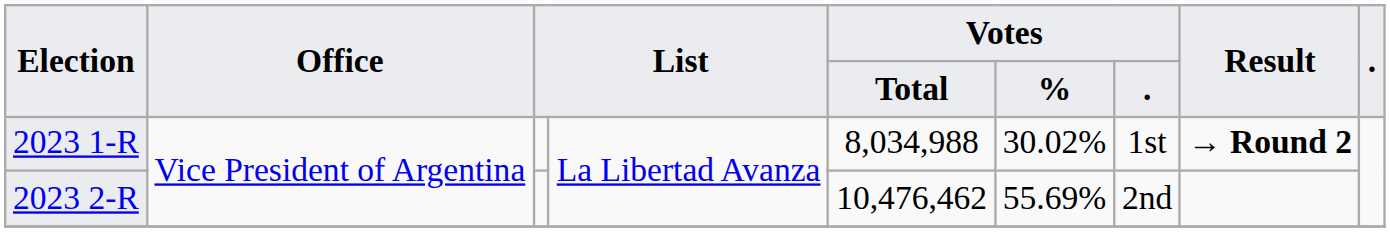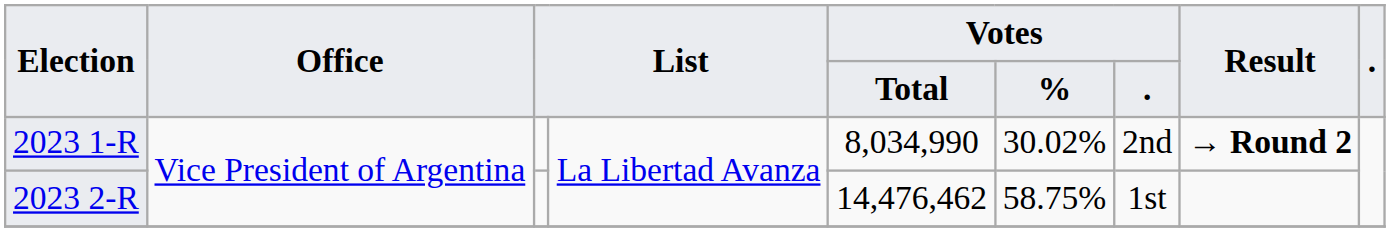(912, 143) 8,034,988 -> (912, 143) 8,034,990
(1147, 143) 1st -> (1147, 143) 2nd
(912, 198) 10,476,462 -> (912, 198) 14,476,462
(1055, 198) 55.69% -> (1055, 198) 58.75%
(1147, 198) 2nd -> (1147, 198) 1st
